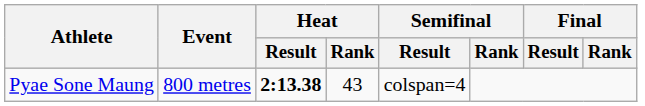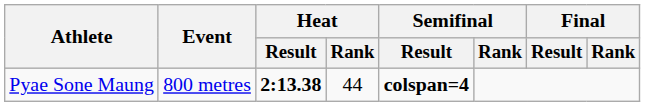(353, 85) 43 -> (353, 85) 44
(425, 85) normal -> (426, 85) bold
